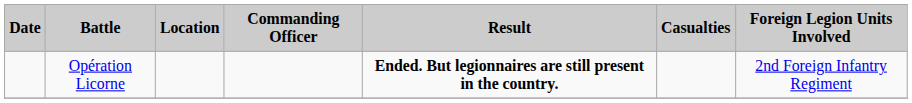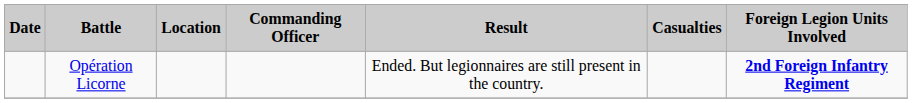(509, 74) bold -> (506, 74) normal
(821, 74) normal -> (817, 74) bold
